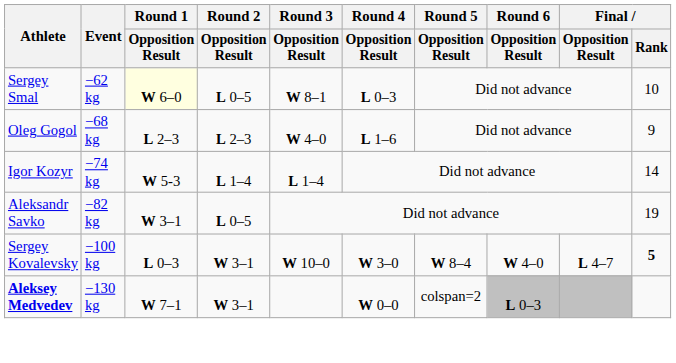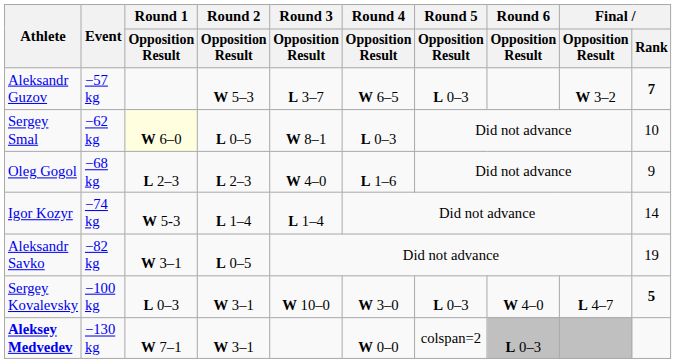+ row: (38, 89)
(451, 264) W 8–4 -> (451, 305) L 0–3
